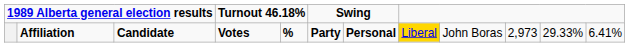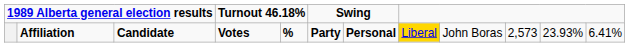(523, 32) 2,973 -> (523, 32) 2,573
(563, 32) 29.33% -> (563, 32) 23.93%
